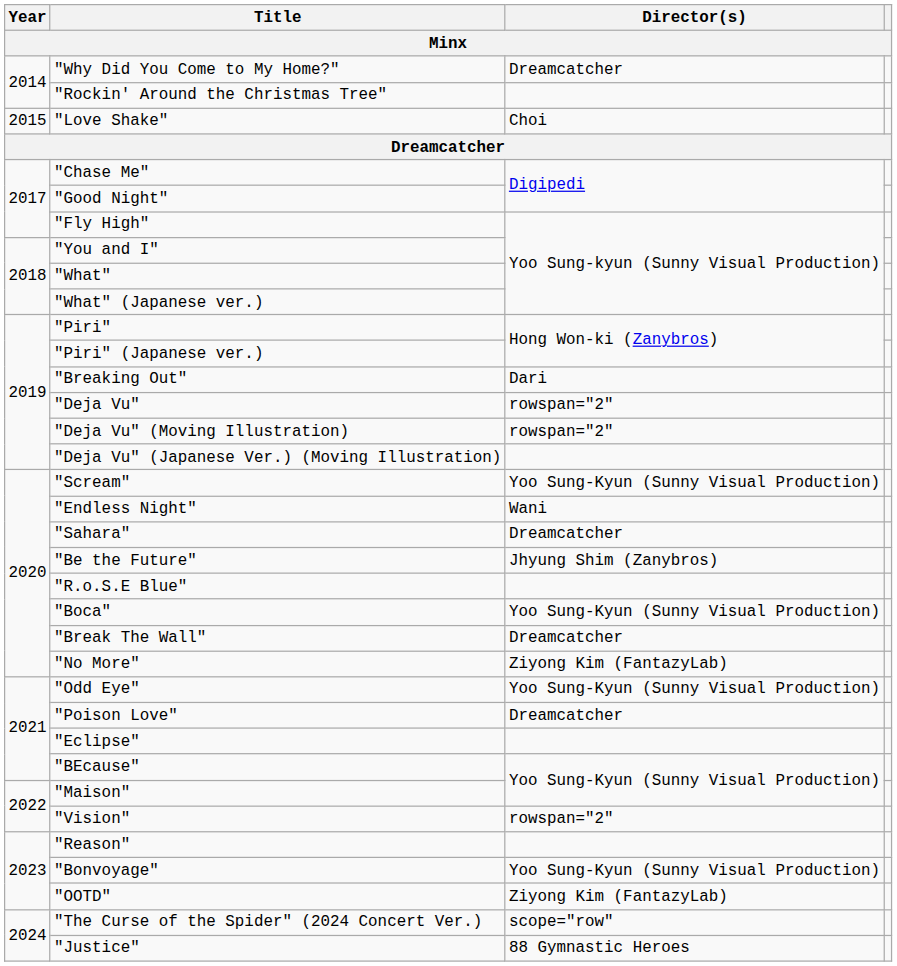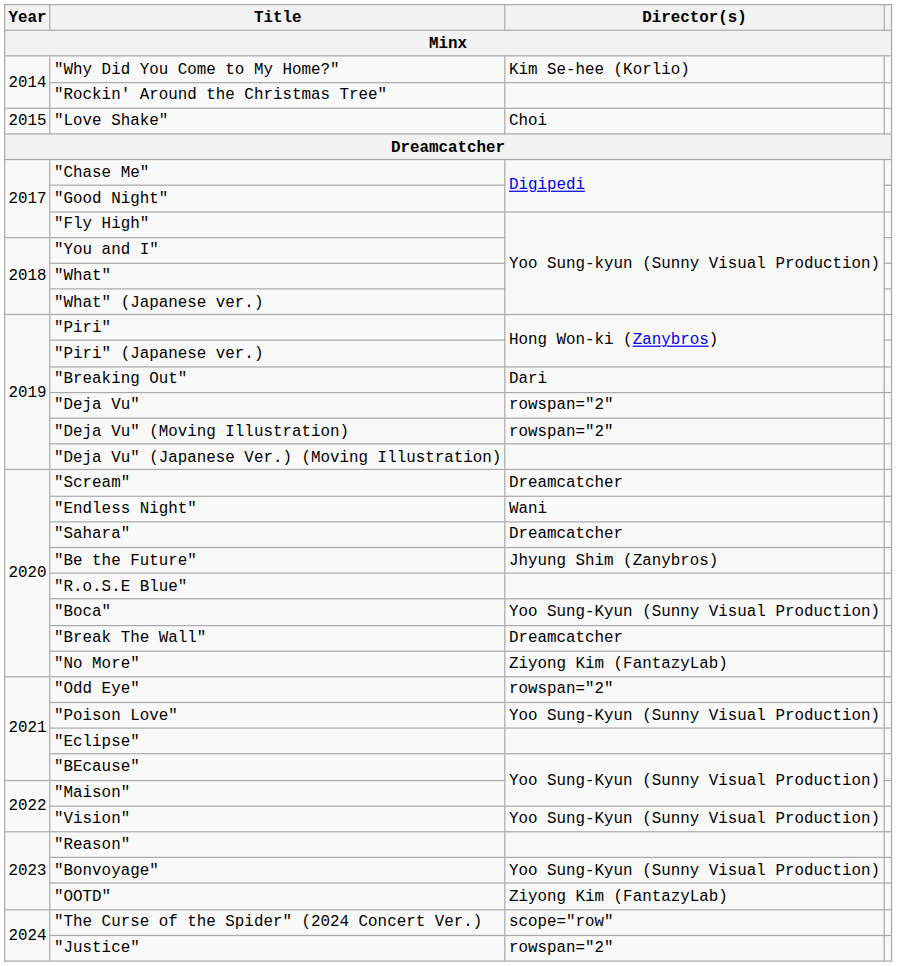(566, 69) Dreamcatcher -> (599, 69) Kim Se-hee (Korlio)
(695, 483) Yoo Sung-Kyun (Sunny Visual Production) -> (566, 483) Dreamcatcher
(695, 690) Yoo Sung-Kyun (Sunny Visual Production) -> (561, 690) rowspan="2"
(566, 715) Dreamcatcher -> (695, 715) Yoo Sung-Kyun (Sunny Visual Production)
(561, 819) rowspan="2" -> (695, 819) Yoo Sung-Kyun (Sunny Visual Production)
(599, 948) 88 Gymnastic Heroes -> (561, 948) rowspan="2"
